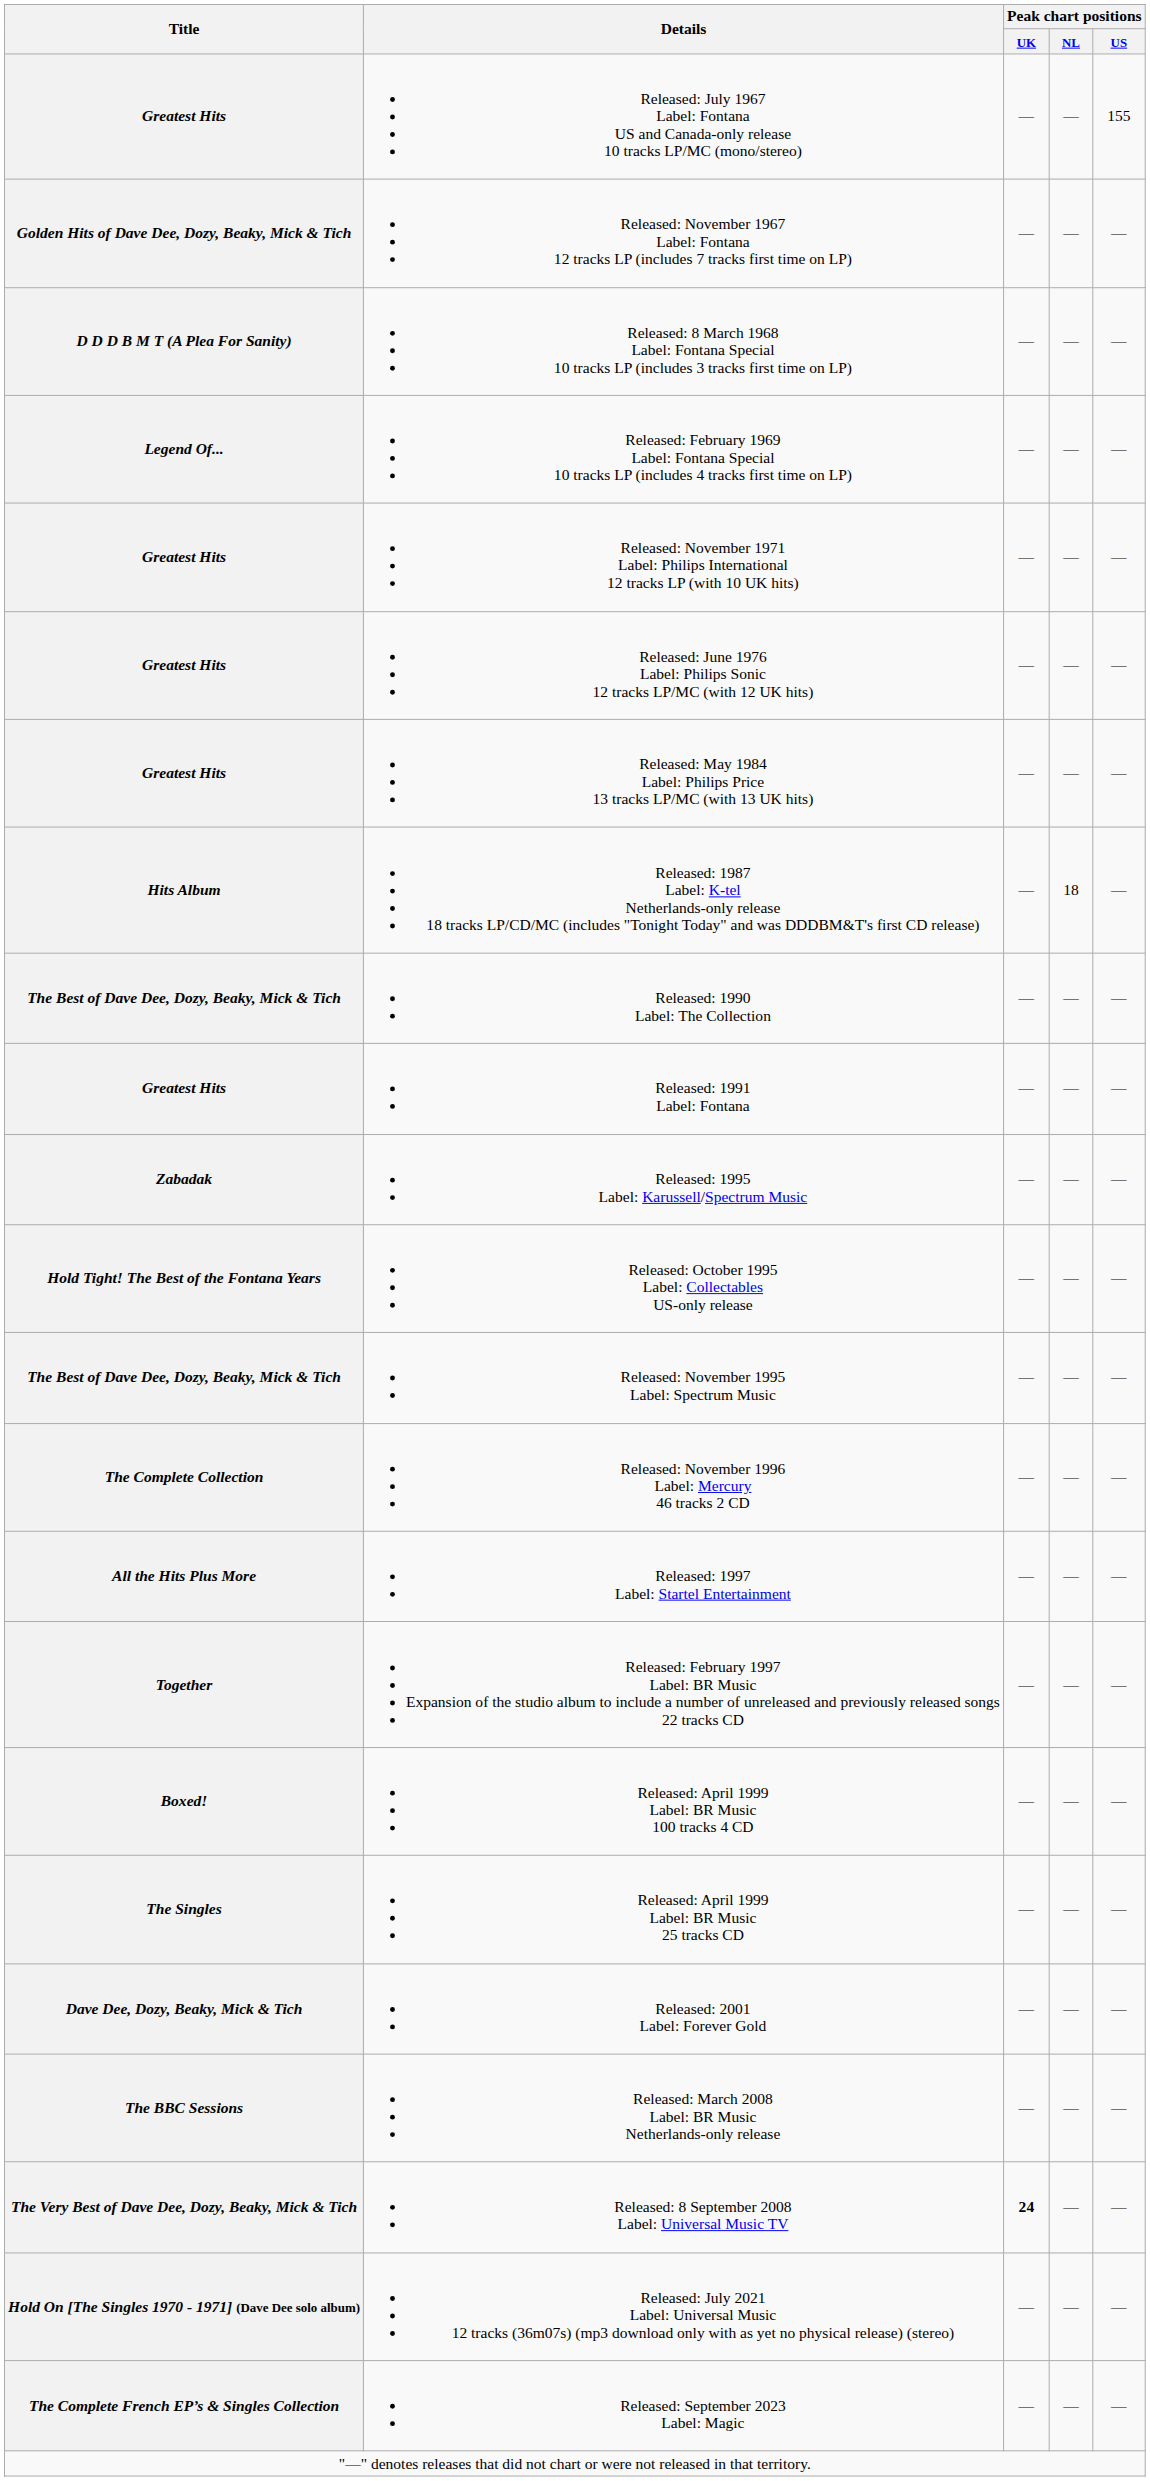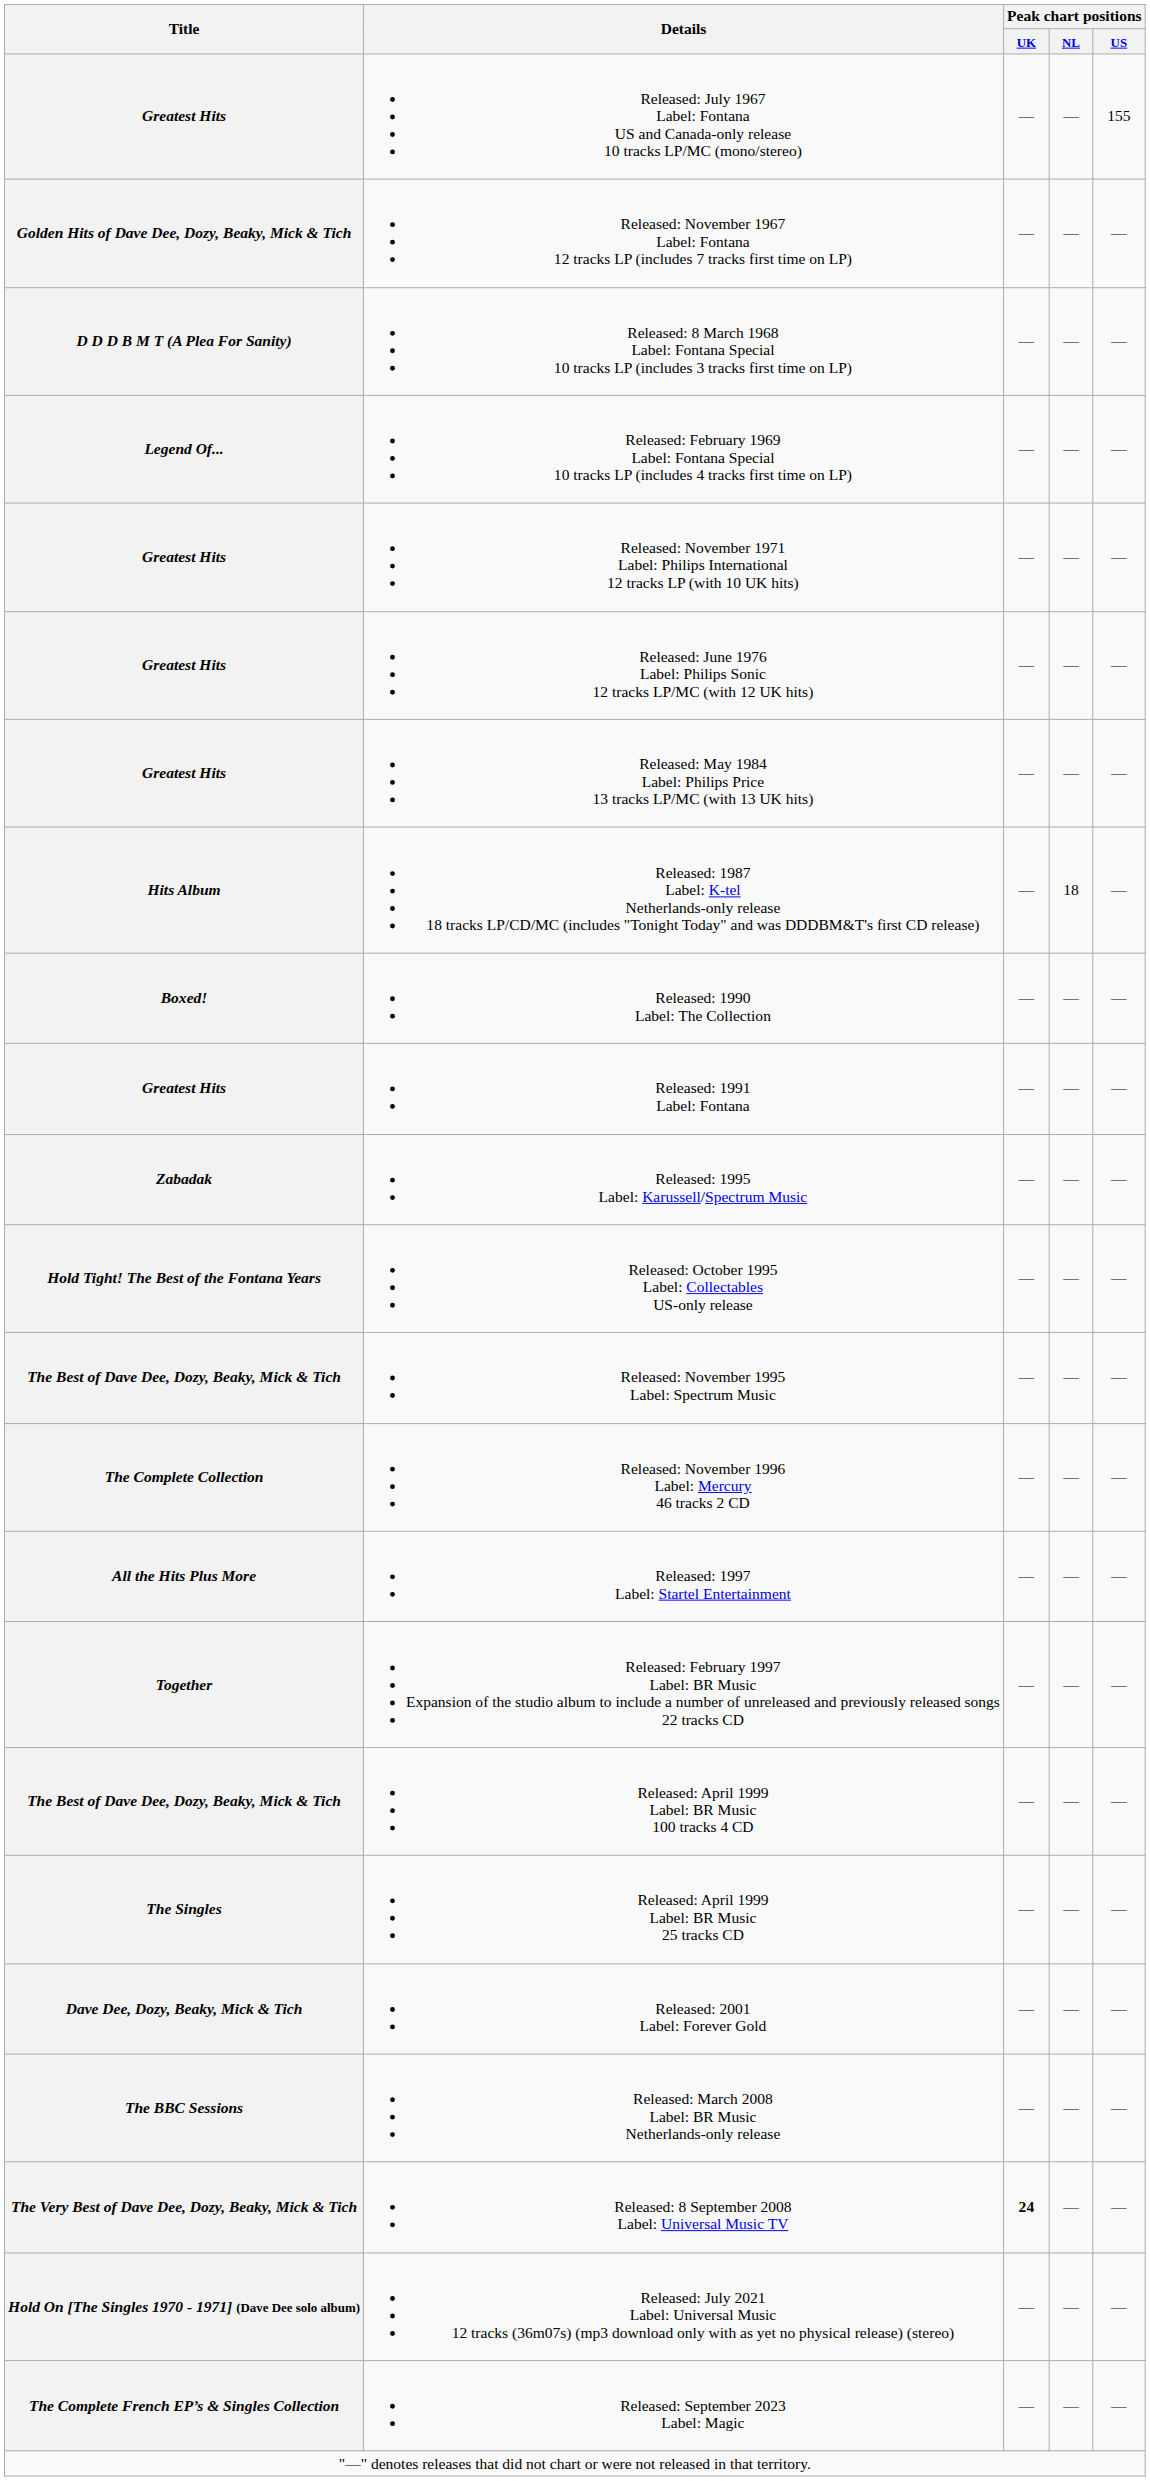(184, 998) The Best of Dave Dee, Dozy, Beaky, Mick & Tich -> (184, 998) Boxed!
(184, 1801) Boxed! -> (184, 1801) The Best of Dave Dee, Dozy, Beaky, Mick & Tich
